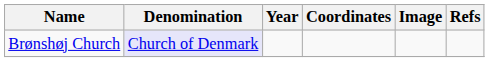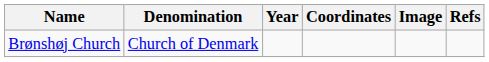(193, 43) lavender background -> (193, 43) no background
